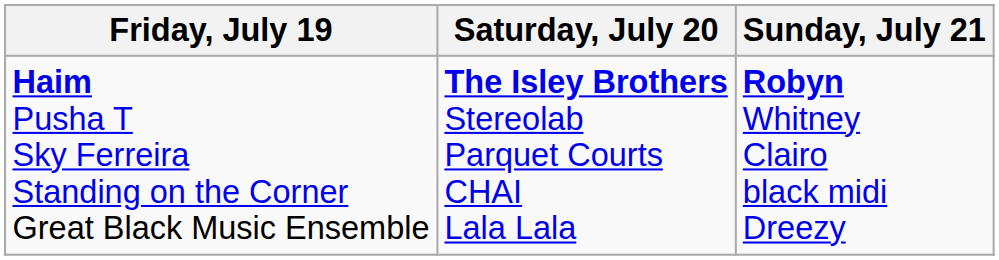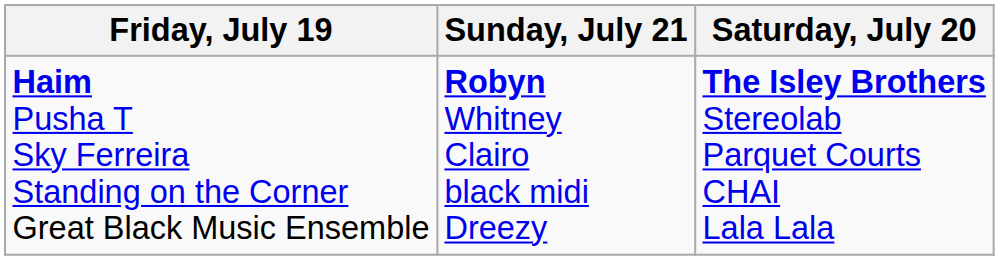columns swapped: (586, 30) <-> (864, 30)
